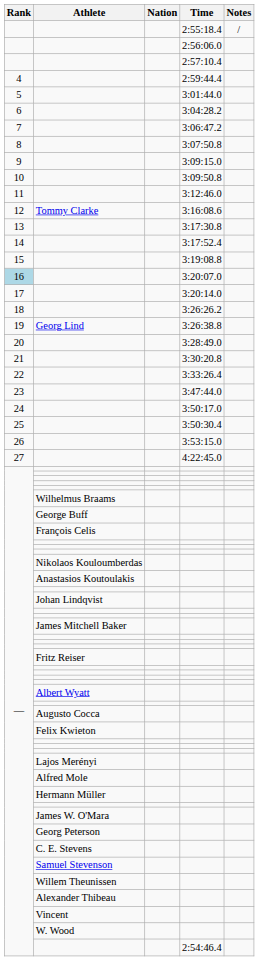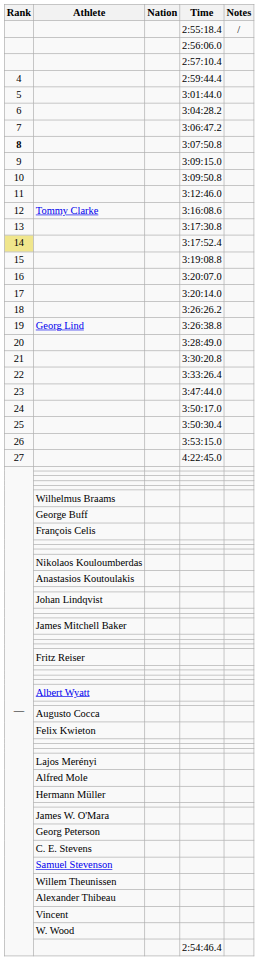(19, 144) normal -> (19, 144) bold
(19, 243) no background -> (19, 243) khaki background
(19, 276) lightblue background -> (19, 276) no background
